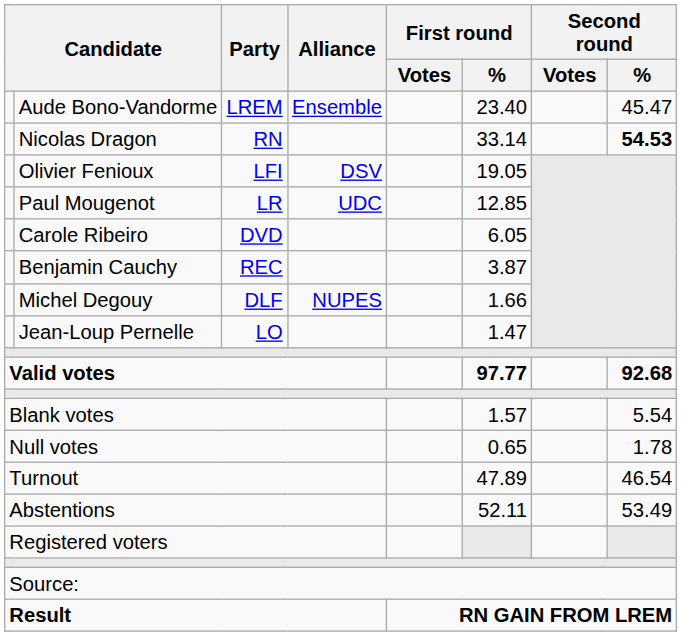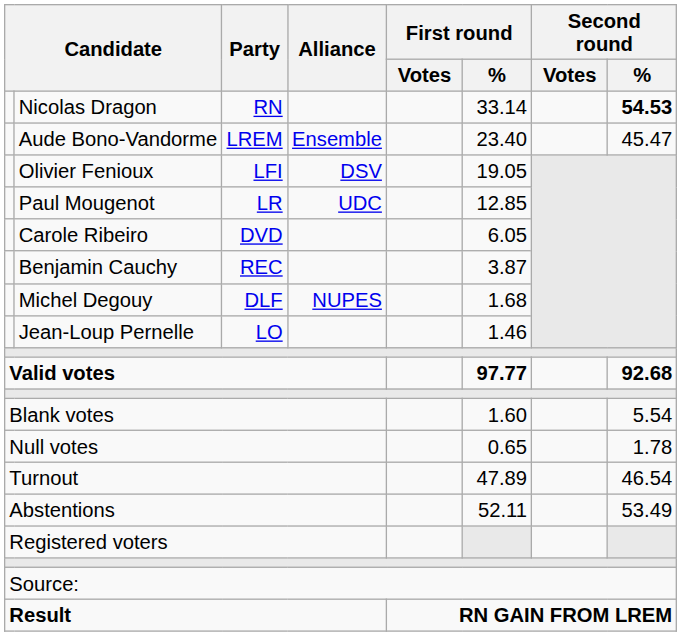rows swapped: (88, 139) <-> (118, 107)
(507, 299) 1.66 -> (507, 299) 1.68
(507, 331) 1.47 -> (507, 331) 1.46
(507, 414) 1.57 -> (507, 414) 1.60
